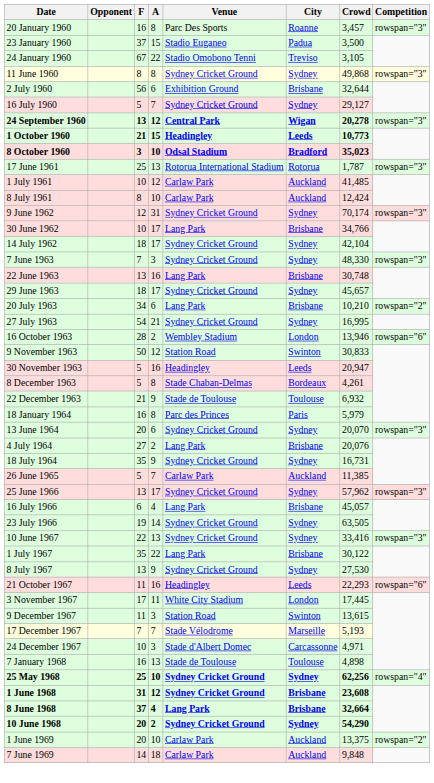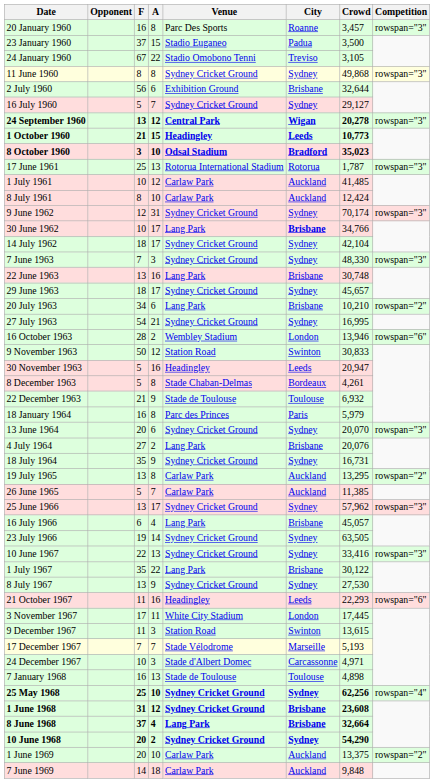(306, 228) normal -> (307, 228) bold
+ row: (32, 476)
